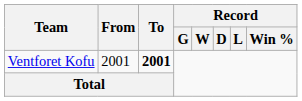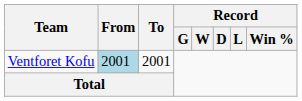(116, 61) no background -> (116, 61) lightblue background
(156, 61) bold -> (156, 61) normal
